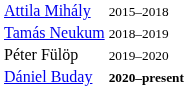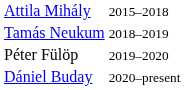(146, 76) bold -> (145, 78) normal
